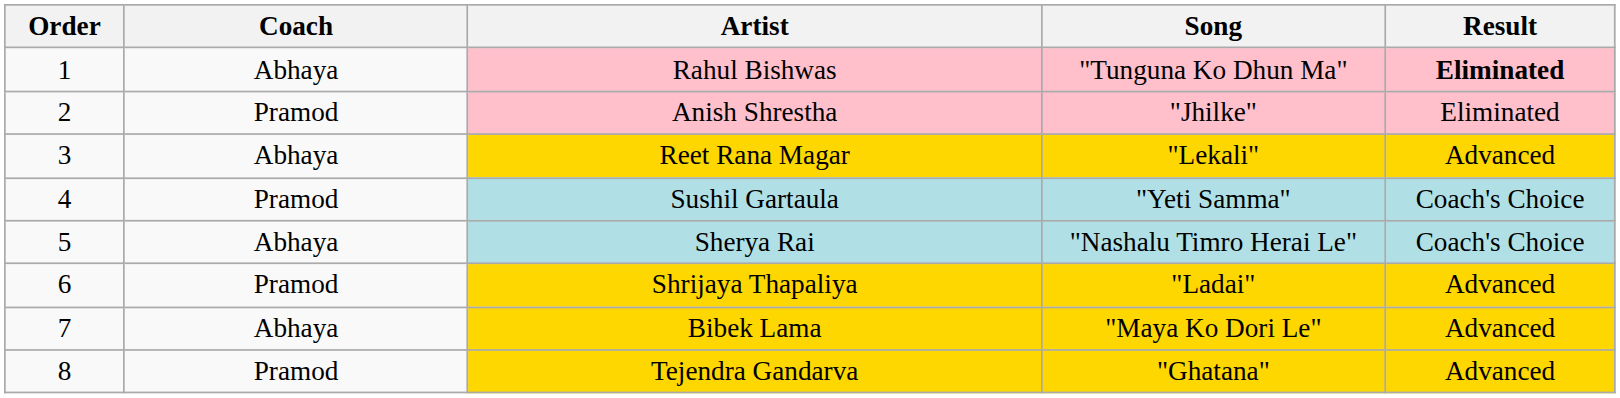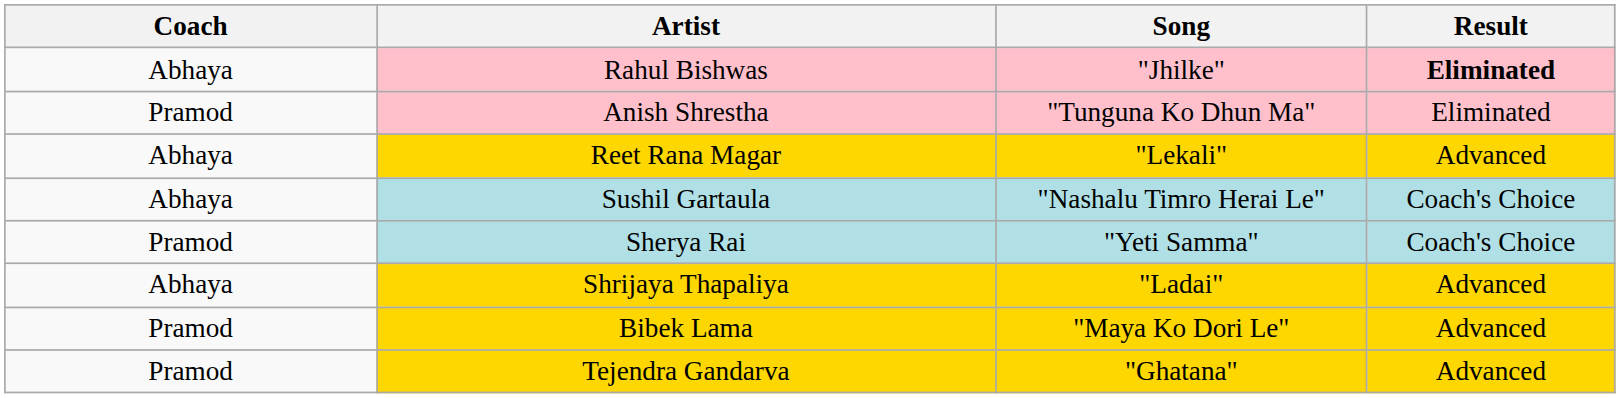- column: (64, 26)
(1213, 69) "Tunguna Ko Dhun Ma" -> (1181, 69) "Jhilke"
(1213, 112) "Jhilke" -> (1181, 112) "Tunguna Ko Dhun Ma"
(296, 198) Pramod -> (191, 198) Abhaya
(1213, 198) "Yeti Samma" -> (1181, 198) "Nashalu Timro Herai Le"
(296, 241) Abhaya -> (191, 241) Pramod
(1213, 241) "Nashalu Timro Herai Le" -> (1181, 241) "Yeti Samma"
(296, 284) Pramod -> (191, 284) Abhaya
(296, 328) Abhaya -> (191, 328) Pramod
